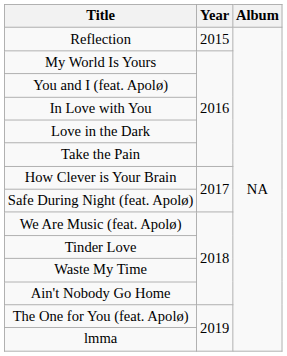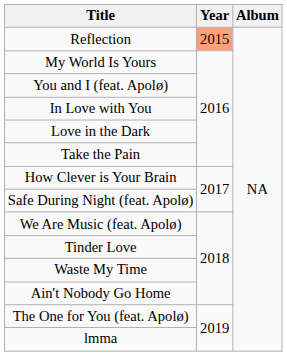(215, 39) no background -> (215, 39) lightsalmon background
